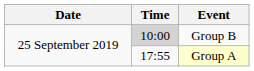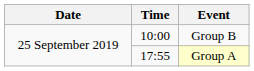(155, 35) lightgrey background -> (155, 35) no background
